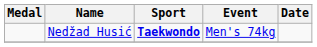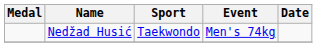(169, 33) bold -> (169, 33) normal
